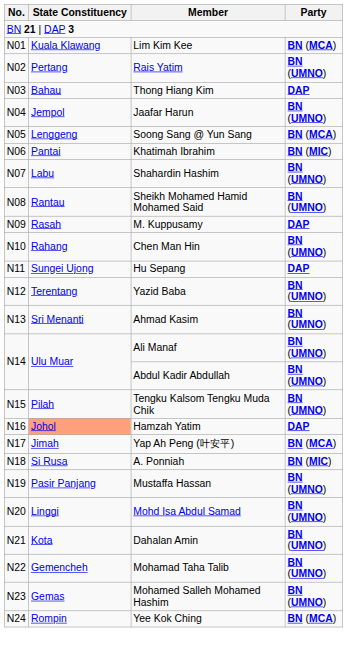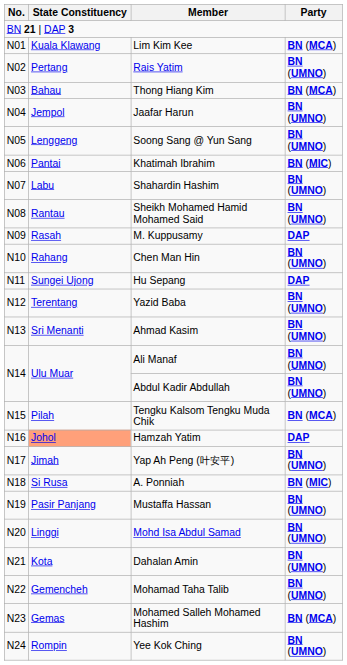(299, 90) DAP -> (312, 90) BN (MCA)
(312, 135) BN (MCA) -> (307, 140) BN (UMNO)
(307, 404) BN (UMNO) -> (312, 415) BN (MCA)
(312, 444) BN (MCA) -> (307, 460) BN (UMNO)
(307, 596) BN (UMNO) -> (312, 618) BN (MCA)
(312, 619) BN (MCA) -> (307, 646) BN (UMNO)
